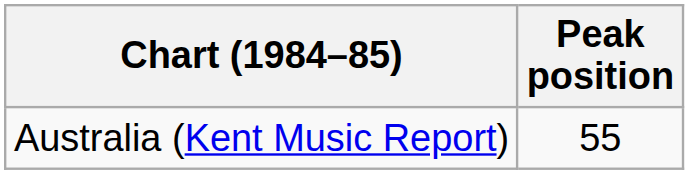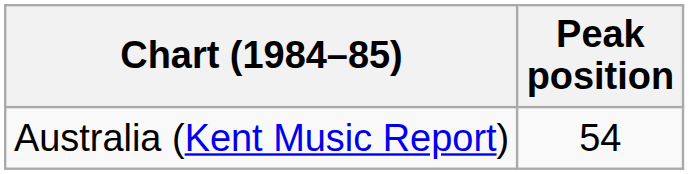(600, 137) 55 -> (600, 137) 54
